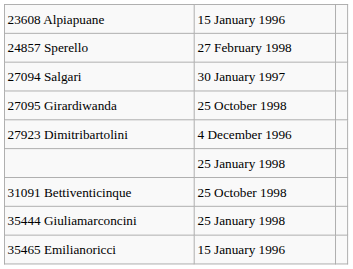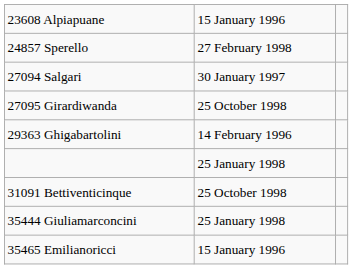- row: (68, 134)
+ row: (64, 134)
